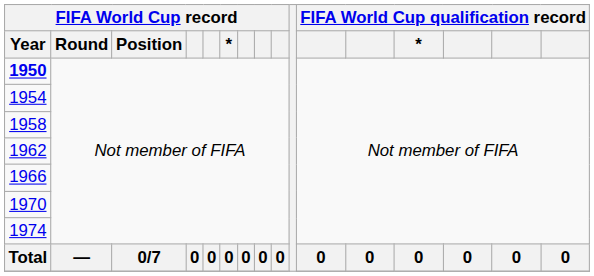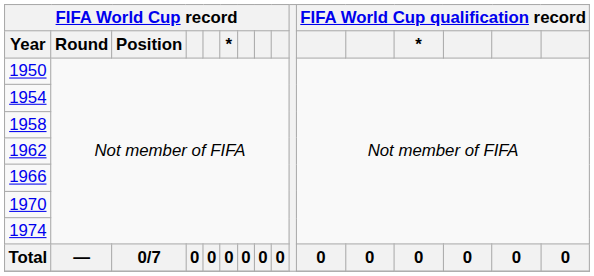(28, 71) bold -> (28, 71) normal
